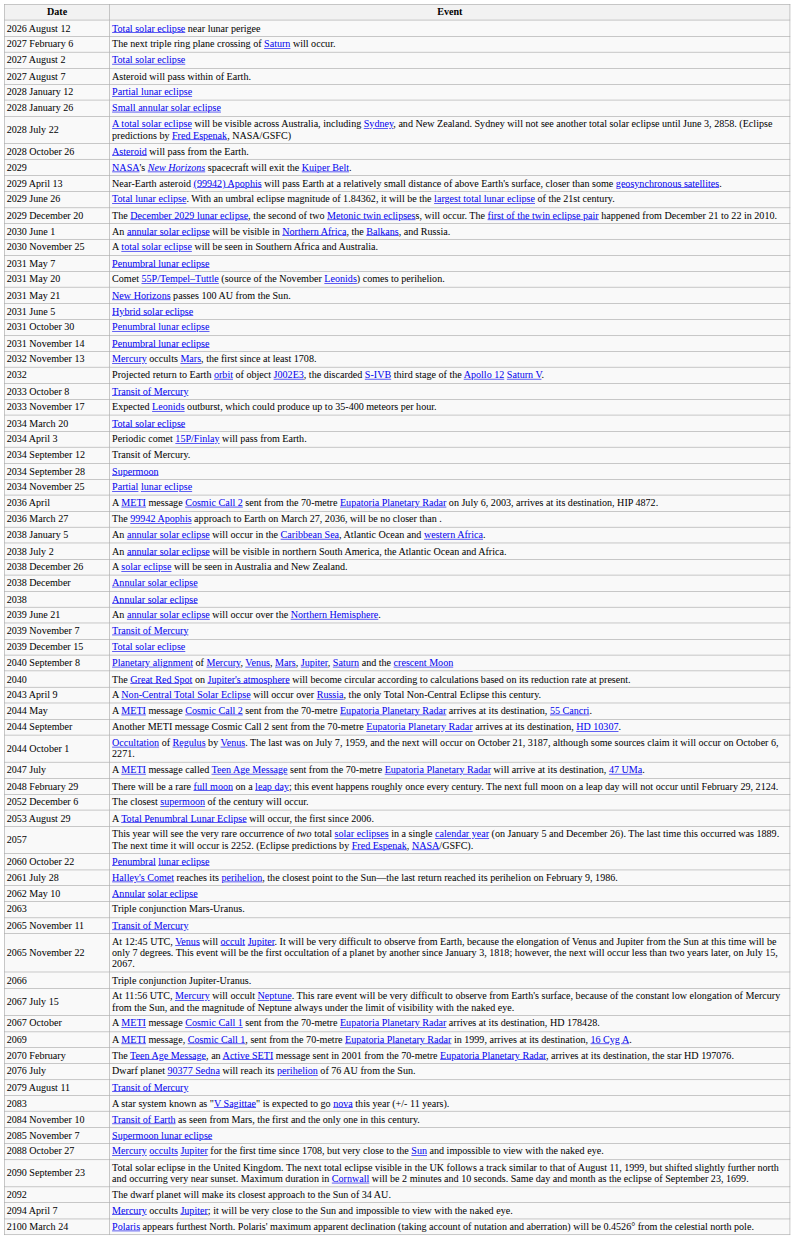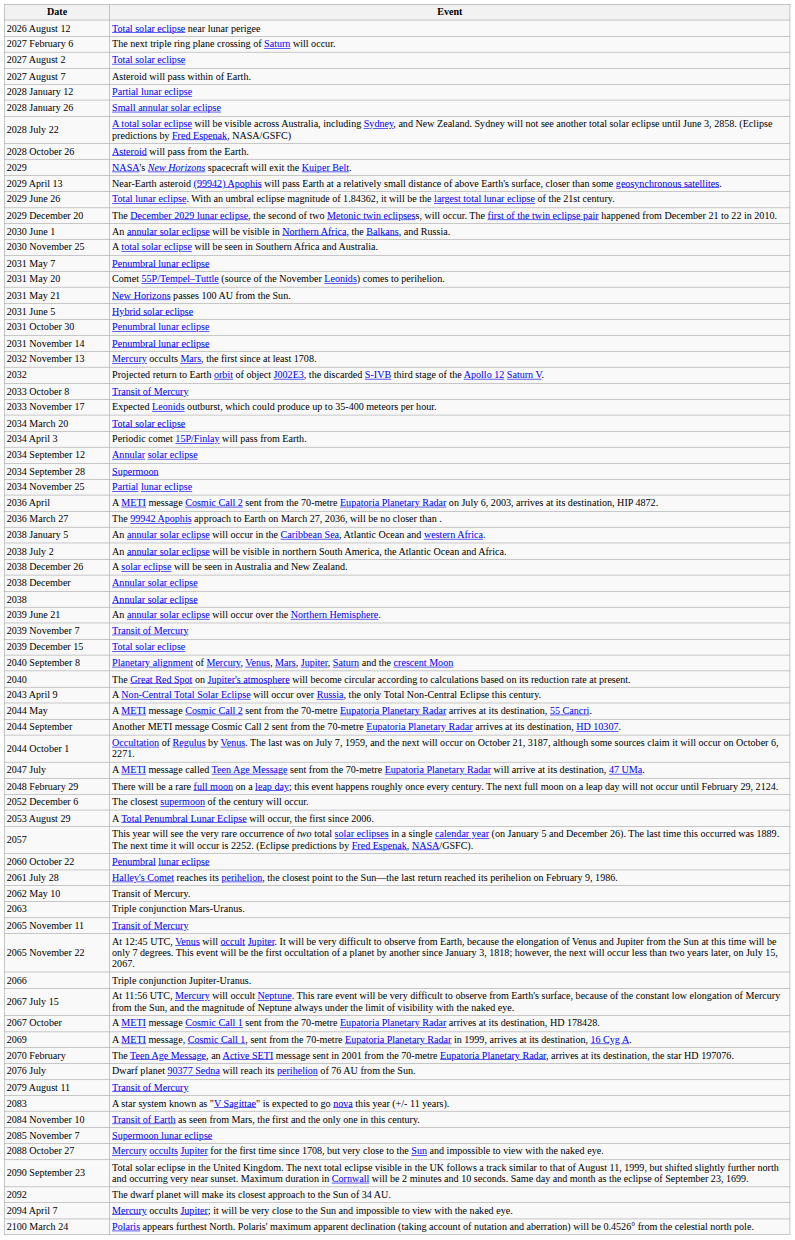(151, 455) Transit of Mercury. -> (155, 455) Annular solar eclipse
(155, 893) Annular solar eclipse -> (151, 893) Transit of Mercury.
